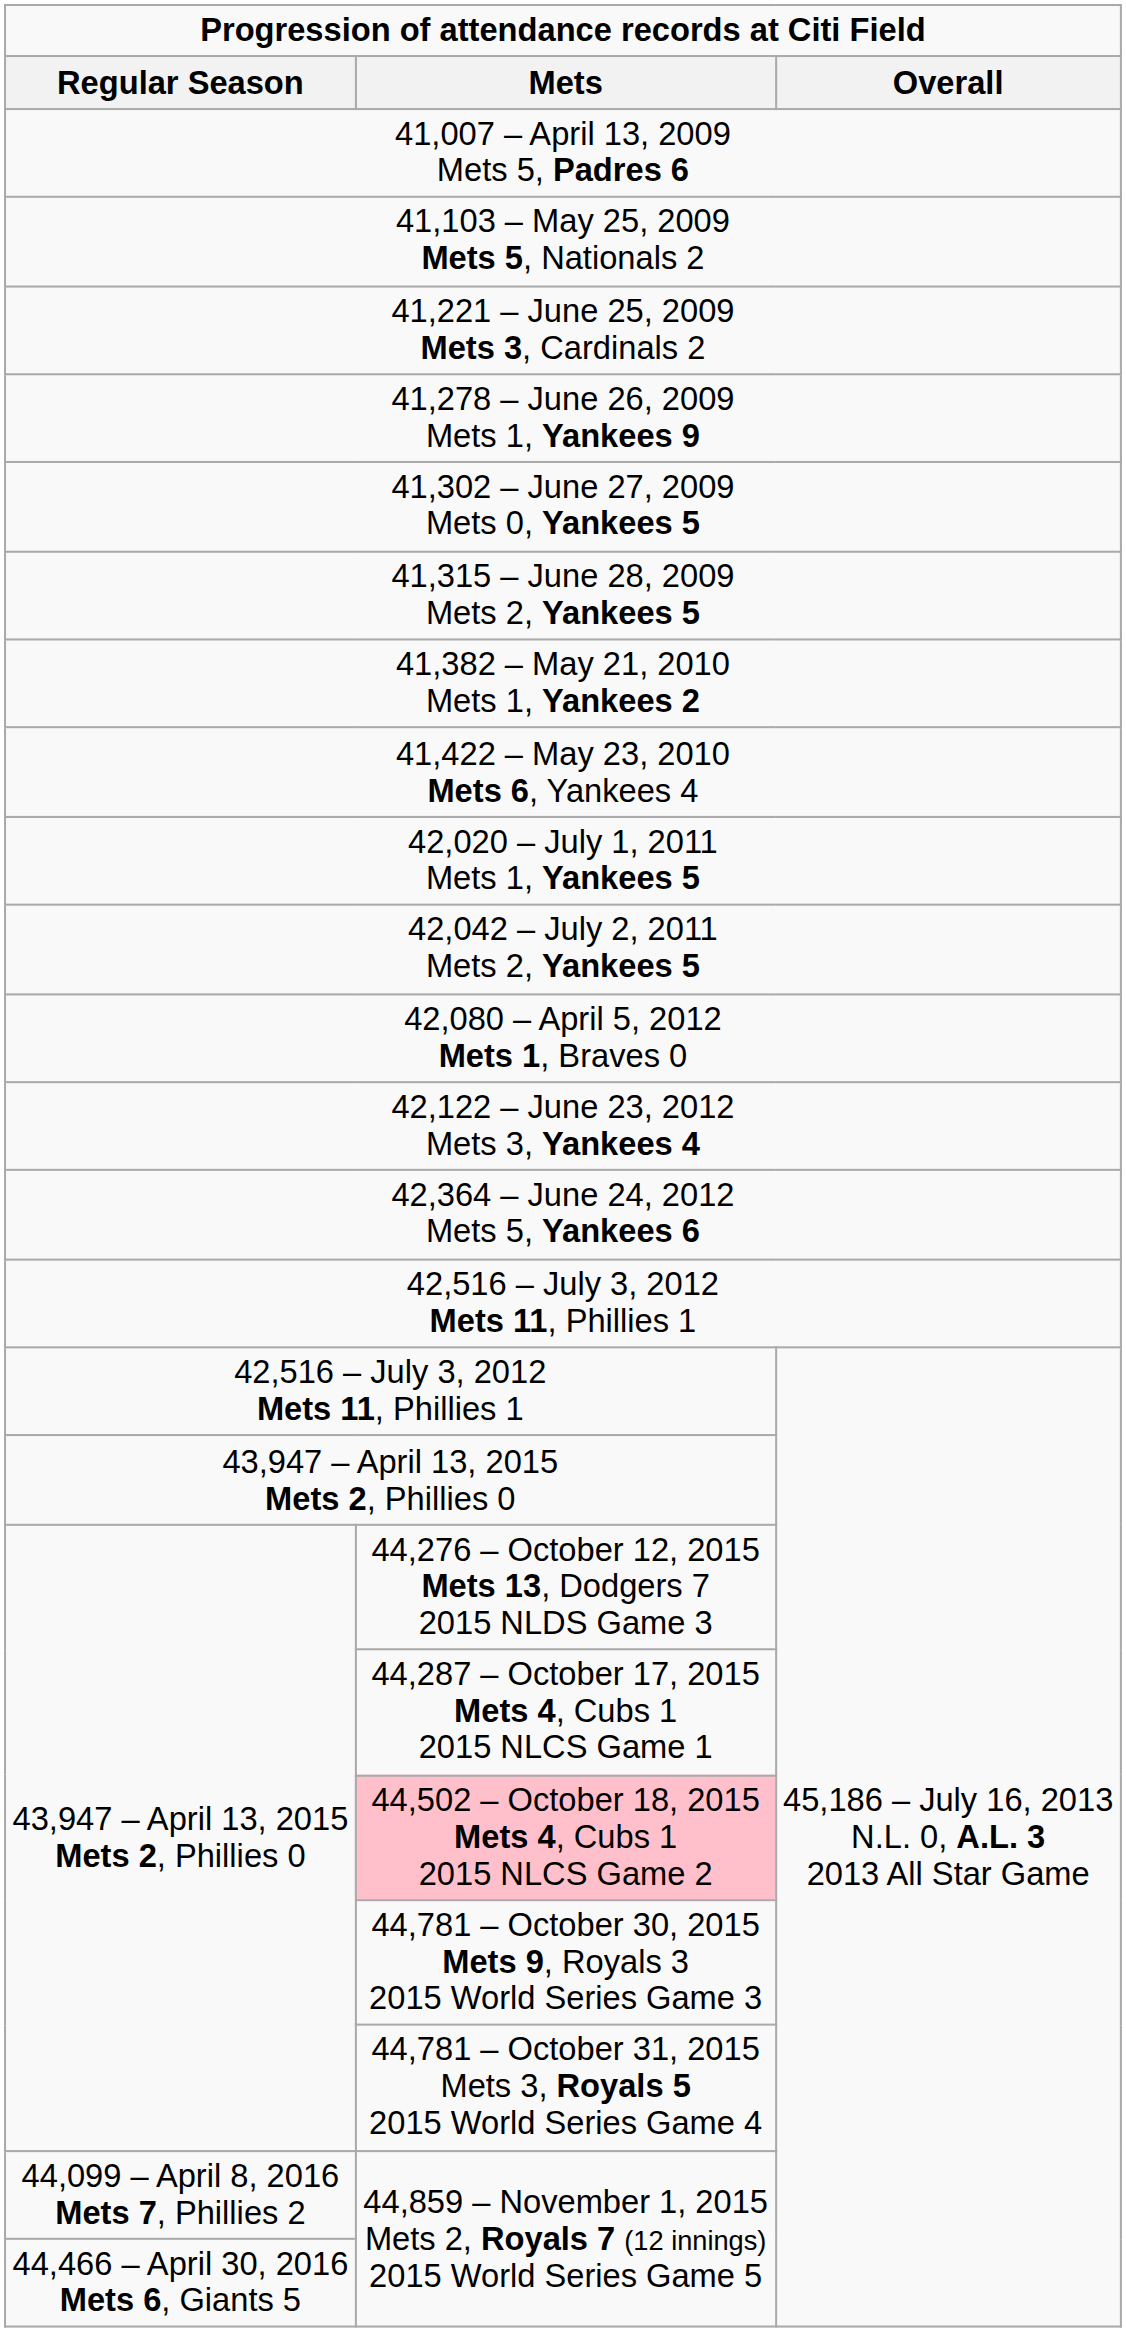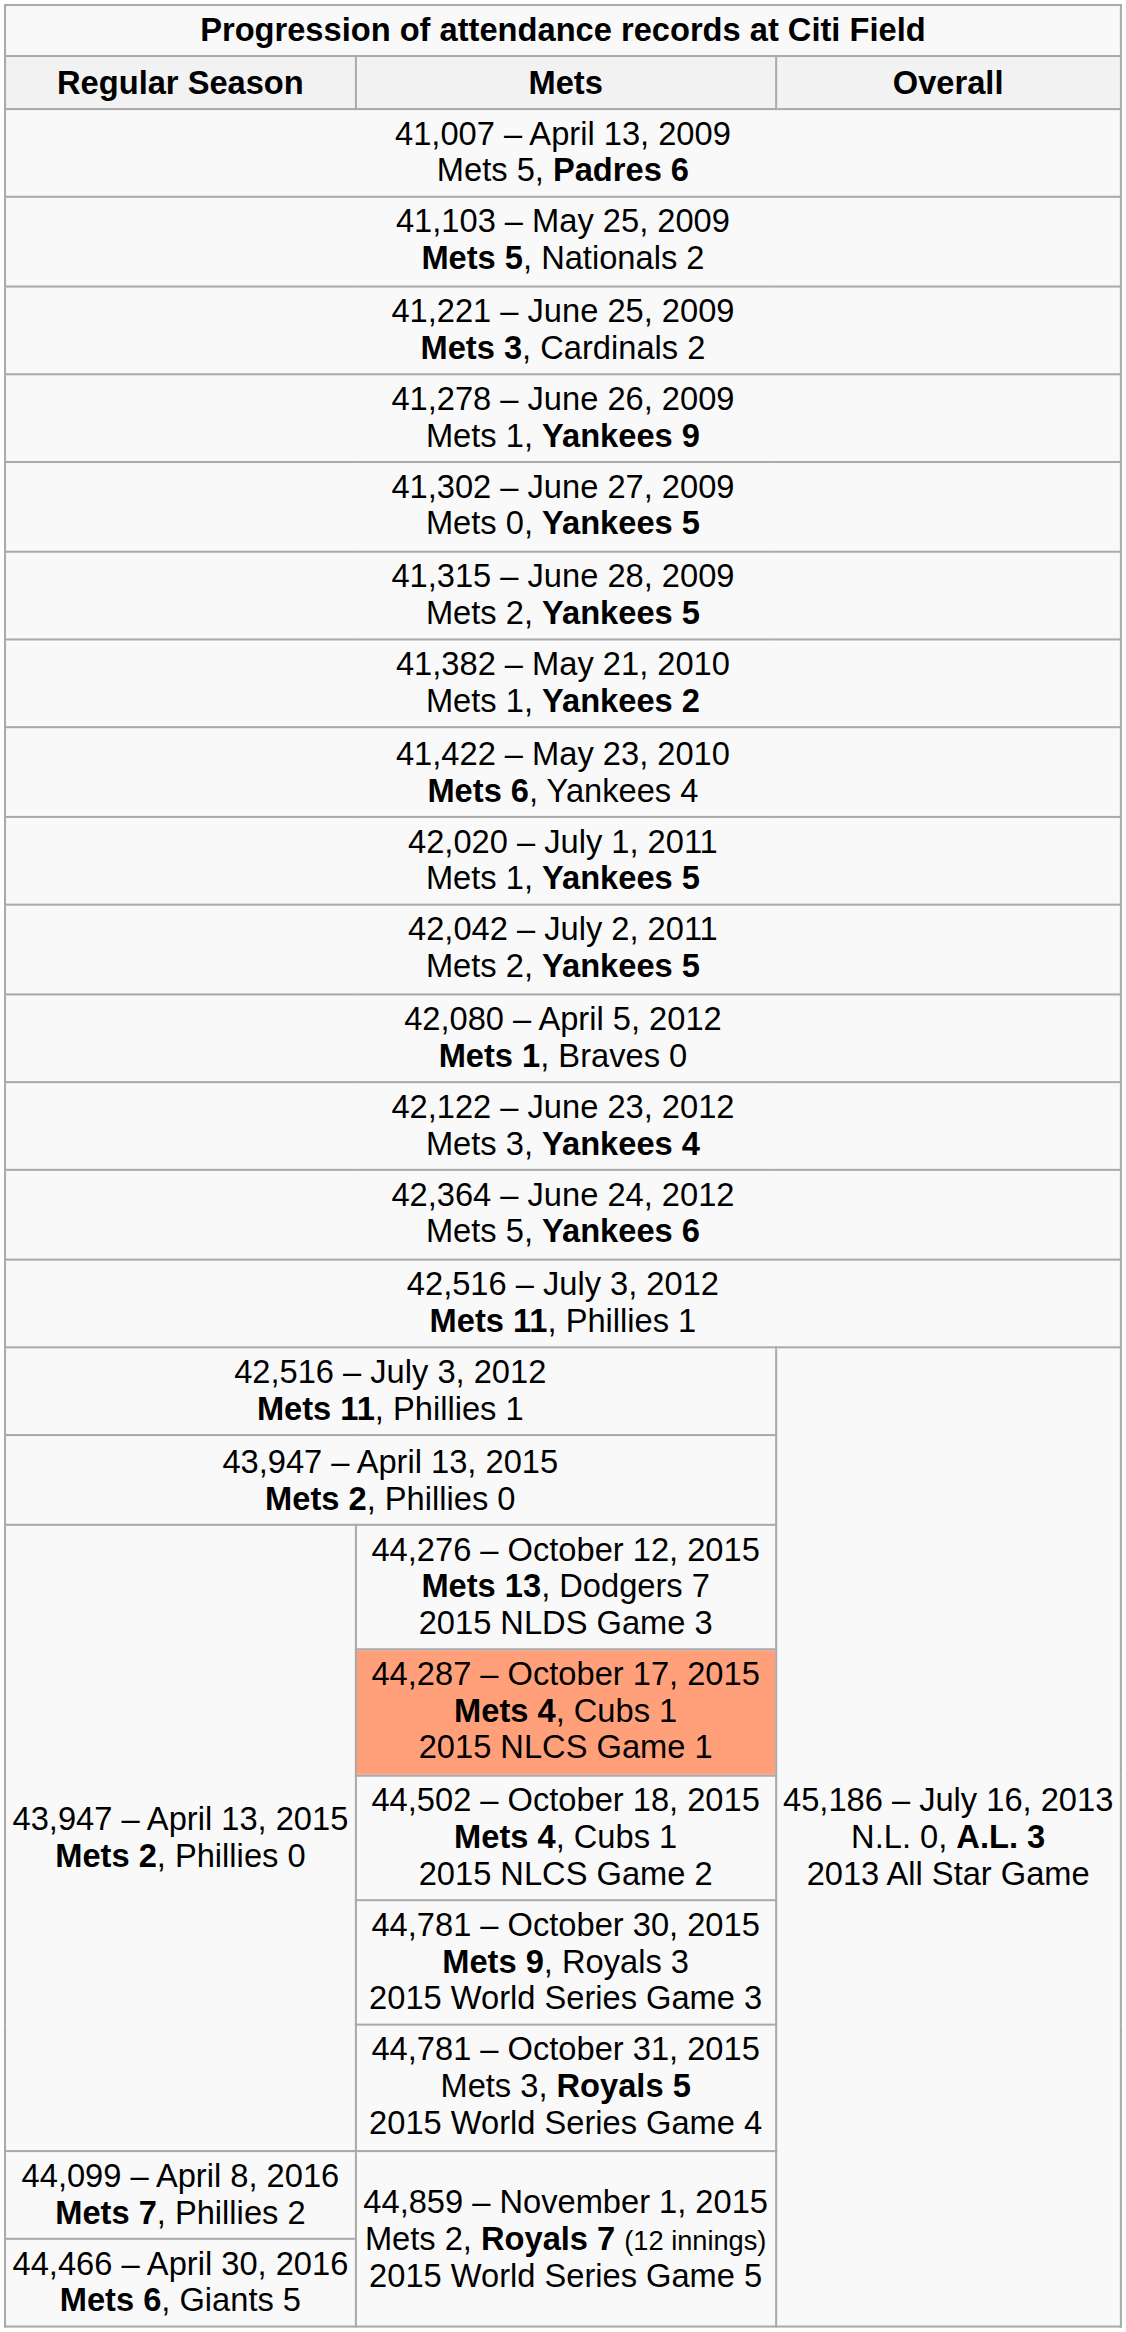(566, 1711) no background -> (566, 1711) lightsalmon background
(566, 1836) pink background -> (566, 1836) no background
